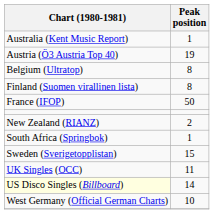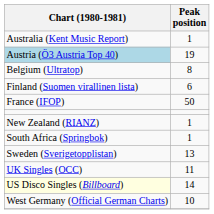(62, 54) no background -> (62, 54) lightblue background
(190, 86) 8 -> (190, 86) 6
(190, 122) 2 -> (190, 122) 1
(190, 153) 15 -> (190, 153) 13
